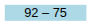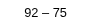(46, 12) lightblue background -> (46, 12) no background
